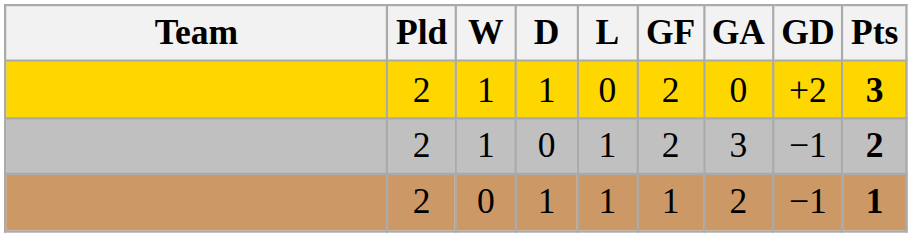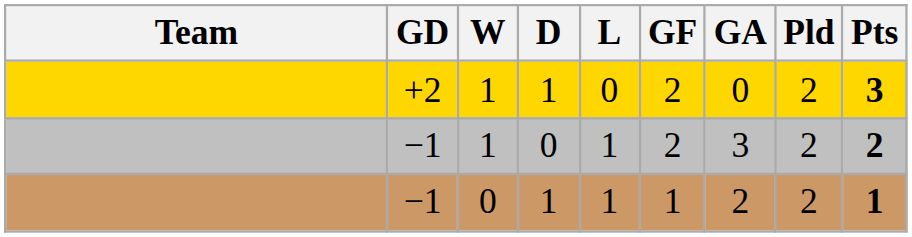columns swapped: (422, 32) <-> (808, 32)
